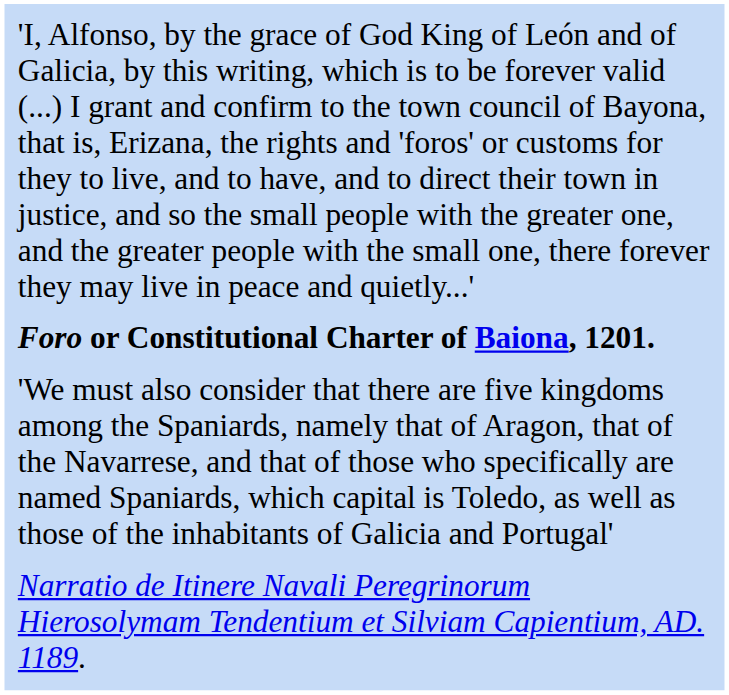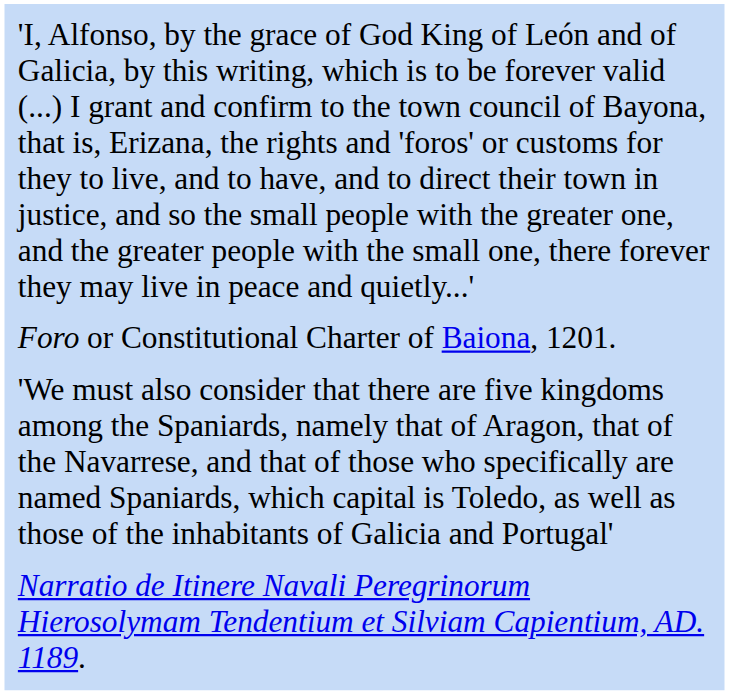(336, 338) bold -> (317, 338) normal
